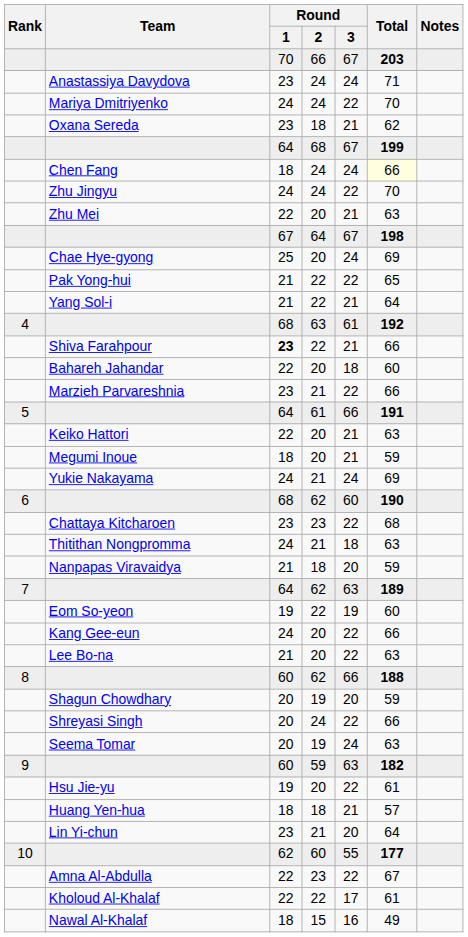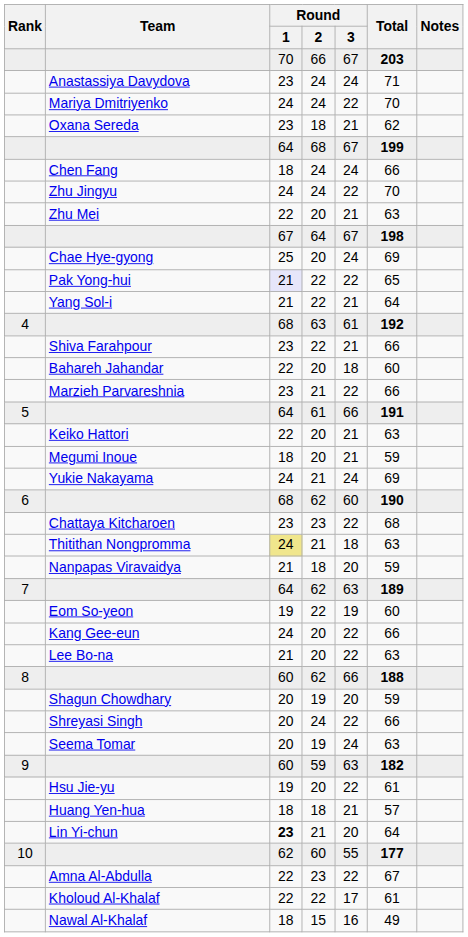(392, 170) lightyellow background -> (392, 170) no background
(286, 280) no background -> (286, 280) lavender background
(286, 346) bold -> (286, 346) normal
(286, 545) no background -> (286, 545) khaki background
(286, 832) normal -> (286, 832) bold
